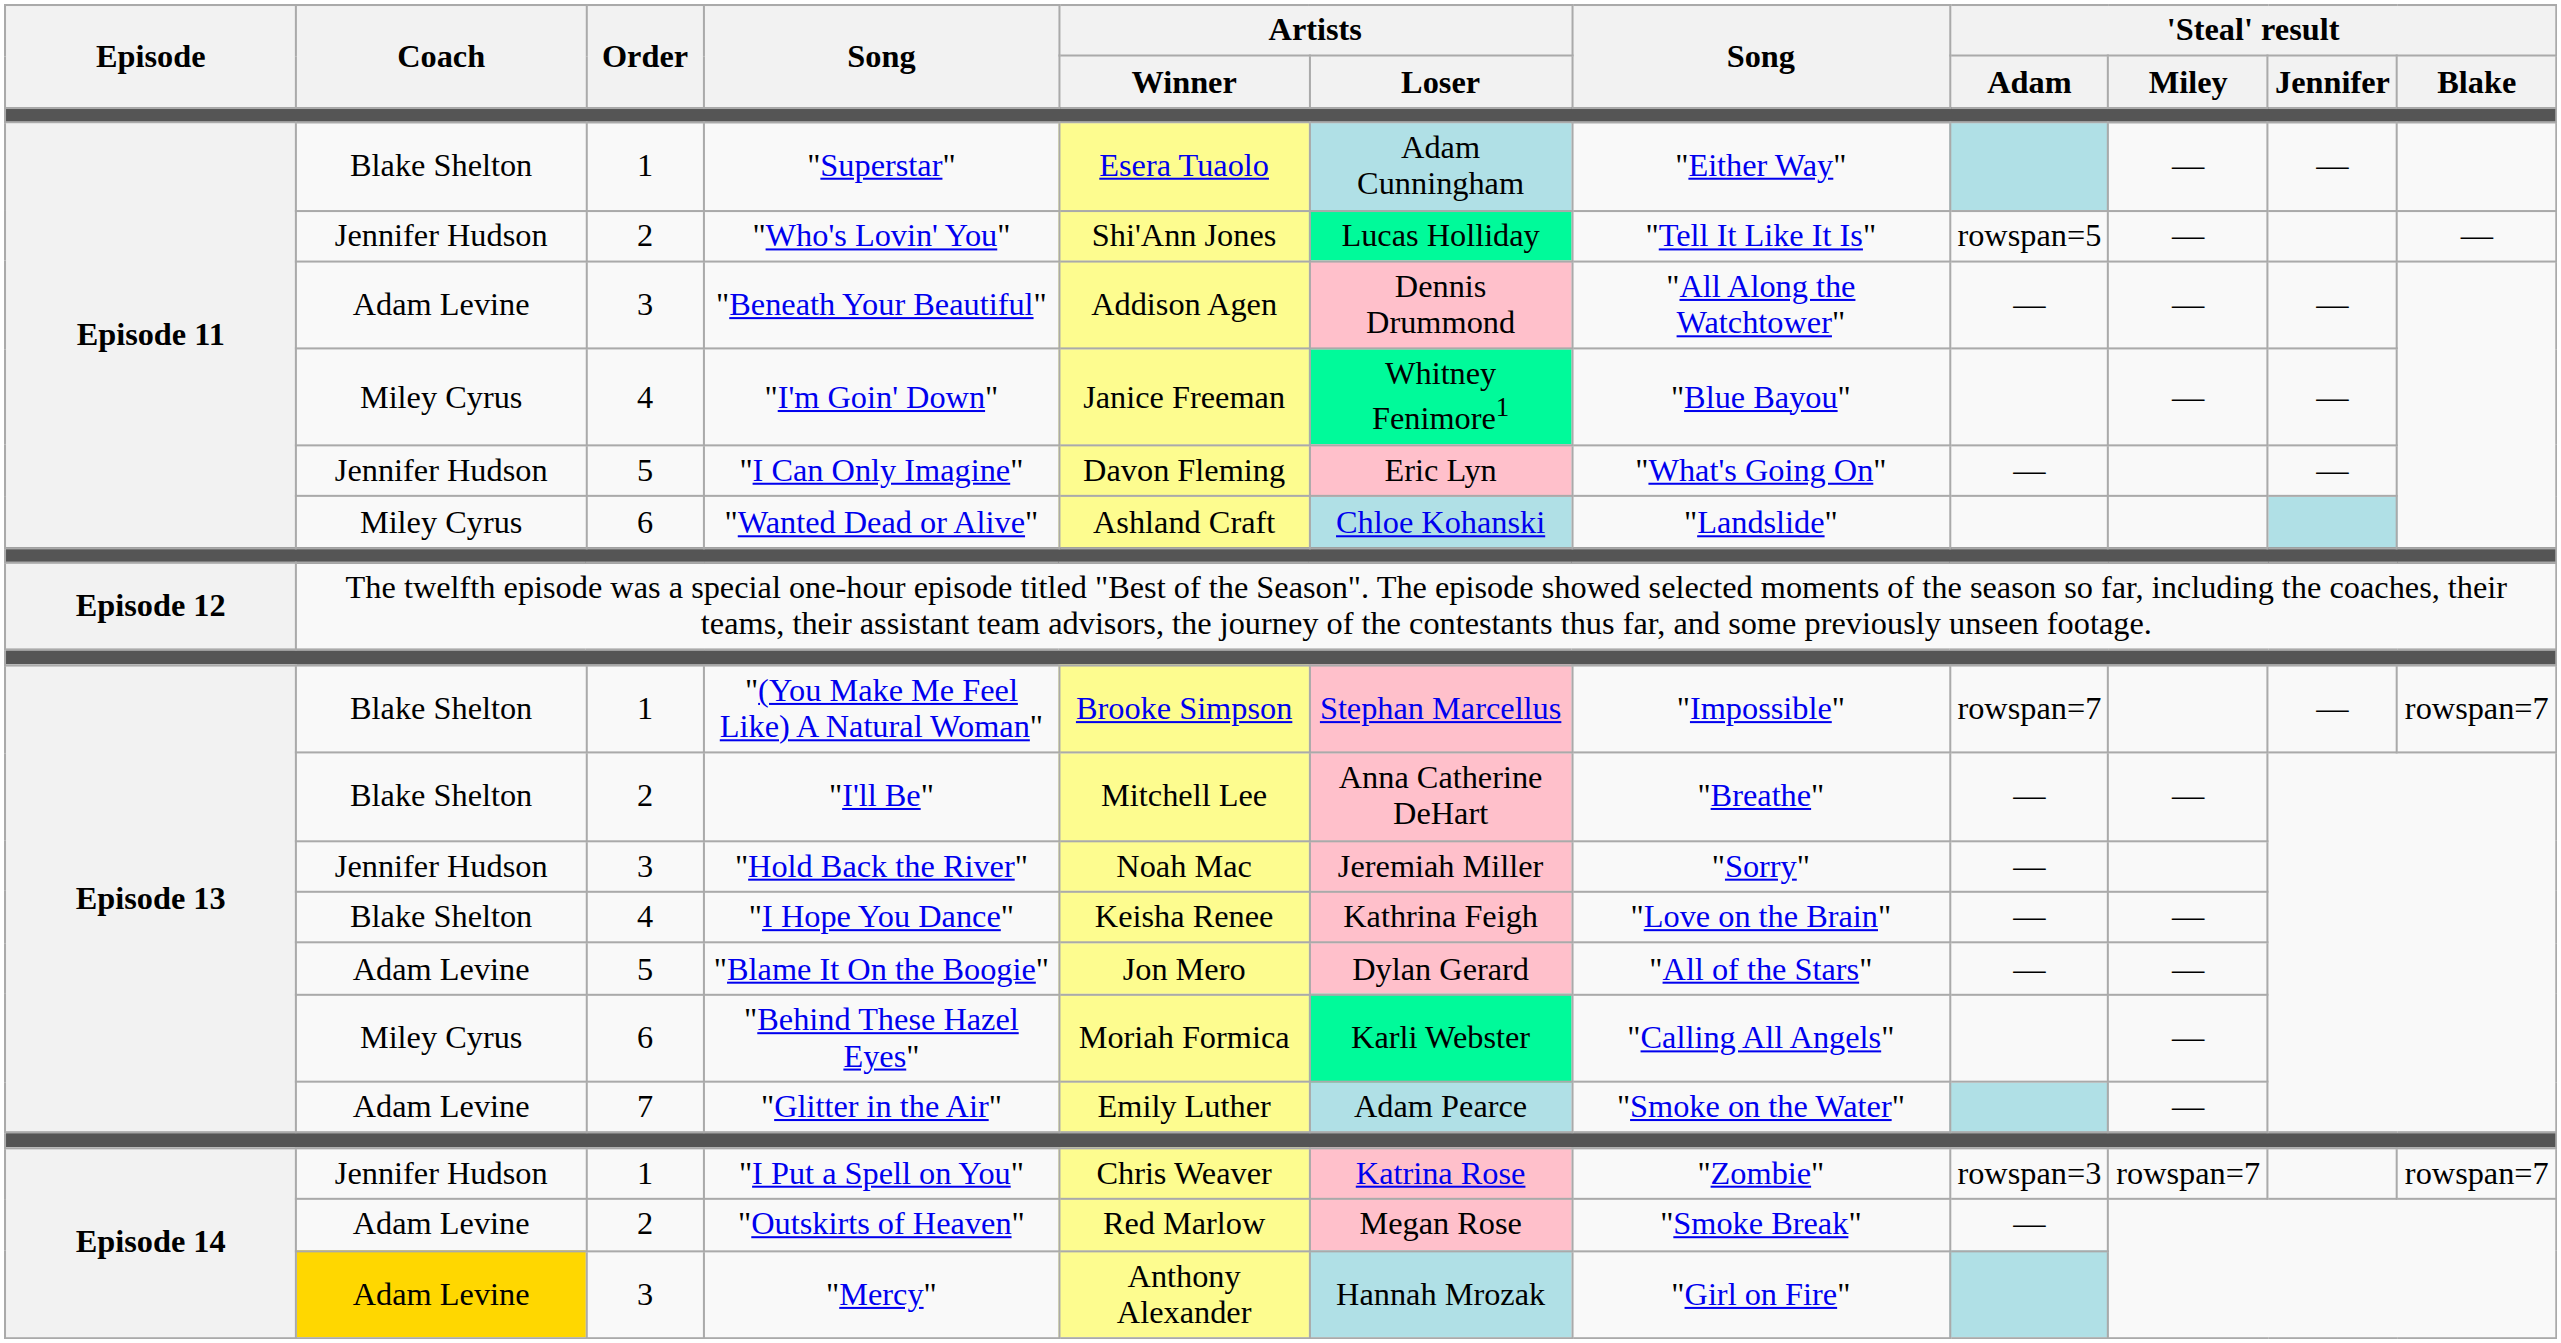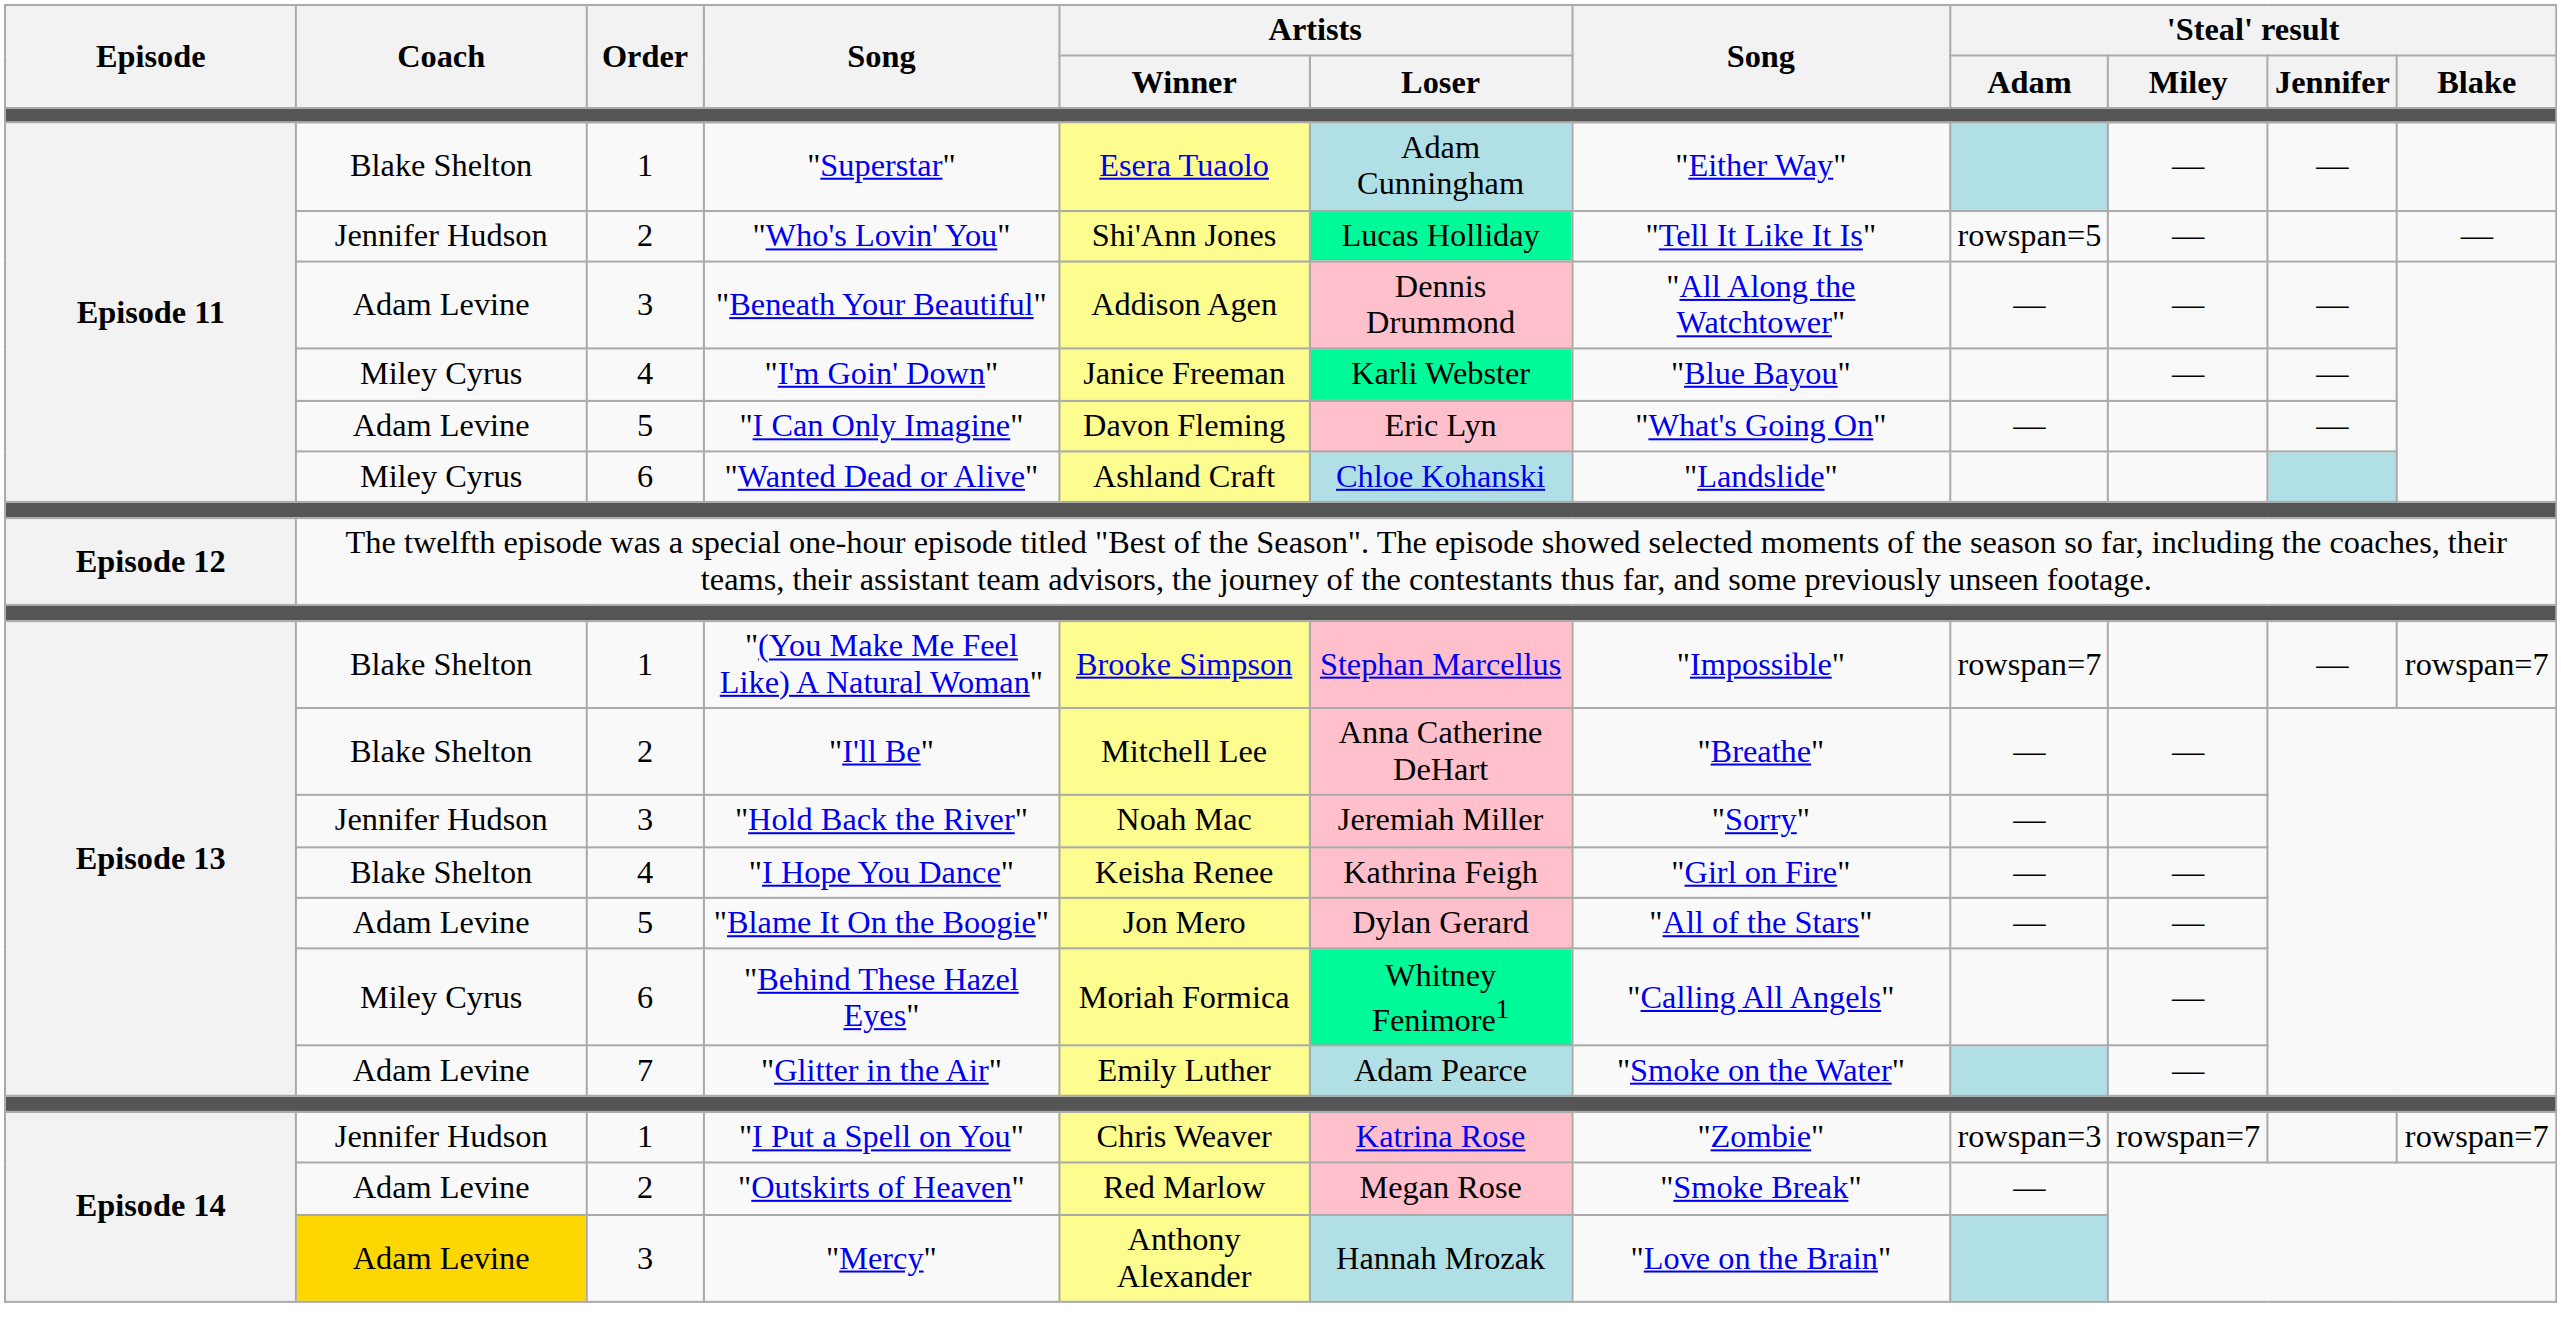(1441, 396) Whitney Fenimore1 -> (1441, 374) Karli Webster
(441, 470) Jennifer Hudson -> (441, 425) Adam Levine
(1761, 916) "Love on the Brain" -> (1761, 871) "Girl on Fire"
(1441, 1037) Karli Webster -> (1441, 996) Whitney Fenimore1
(1761, 1293) "Girl on Fire" -> (1761, 1257) "Love on the Brain"
